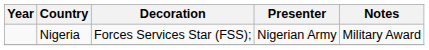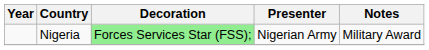(173, 34) no background -> (173, 34) lightgreen background
